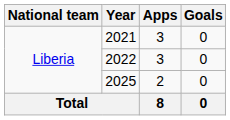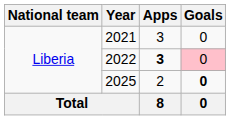(160, 59) normal -> (160, 59) bold
(203, 59) no background -> (203, 59) pink background
(203, 81) normal -> (203, 81) bold
